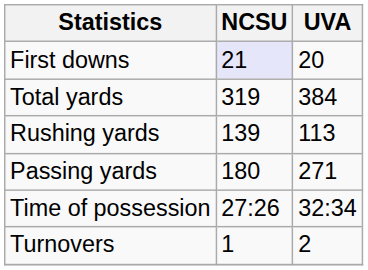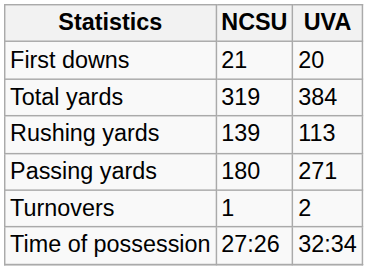(234, 60) lavender background -> (234, 60) no background
rows swapped: (62, 245) <-> (110, 208)
